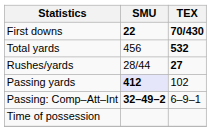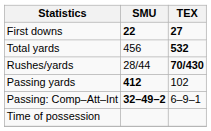(187, 31) 70/430 -> (177, 31) 27
(177, 65) 27 -> (187, 65) 70/430
(132, 83) lavender background -> (132, 83) no background
